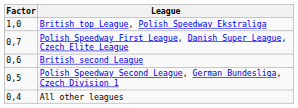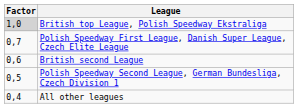(14, 24) no background -> (14, 24) lightgrey background
